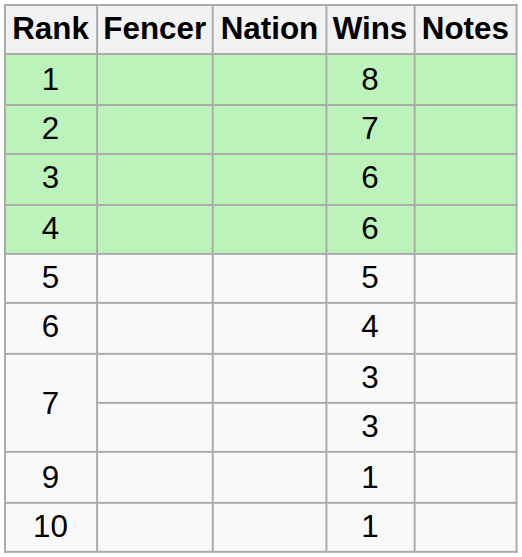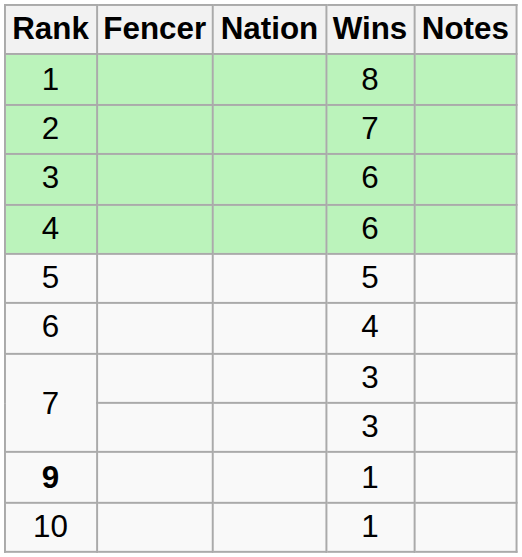(51, 476) normal -> (51, 476) bold
